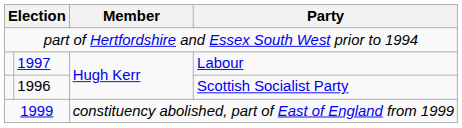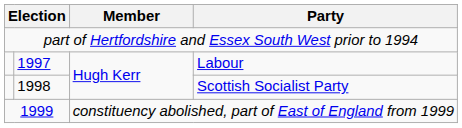(34, 87) 1996 -> (34, 87) 1998
